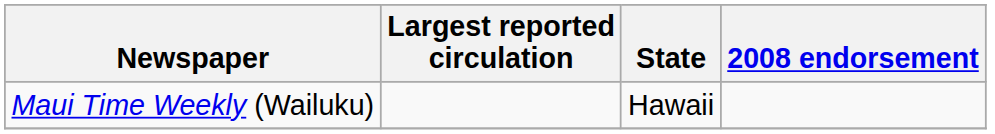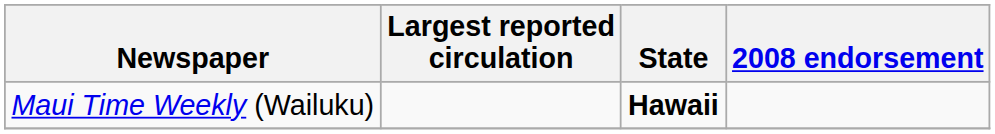(671, 104) normal -> (673, 104) bold
